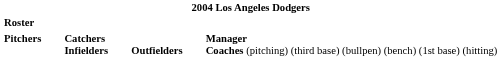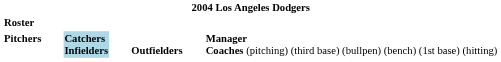(86, 44) no background -> (86, 44) lightblue background
